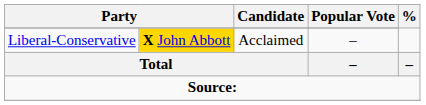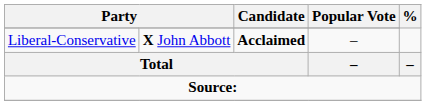(187, 40) gold background -> (187, 40) no background
(271, 40) normal -> (271, 40) bold
